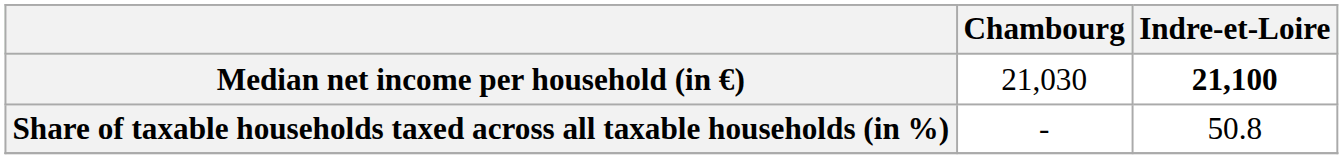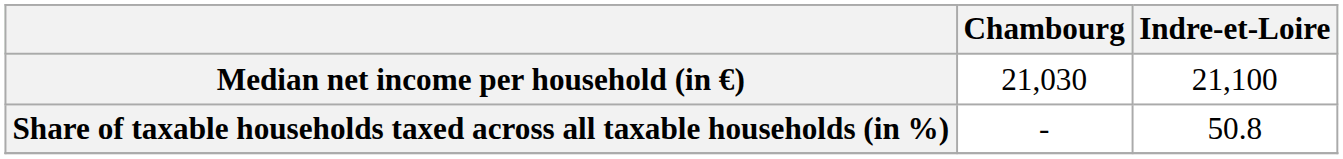(1235, 78) bold -> (1235, 78) normal
